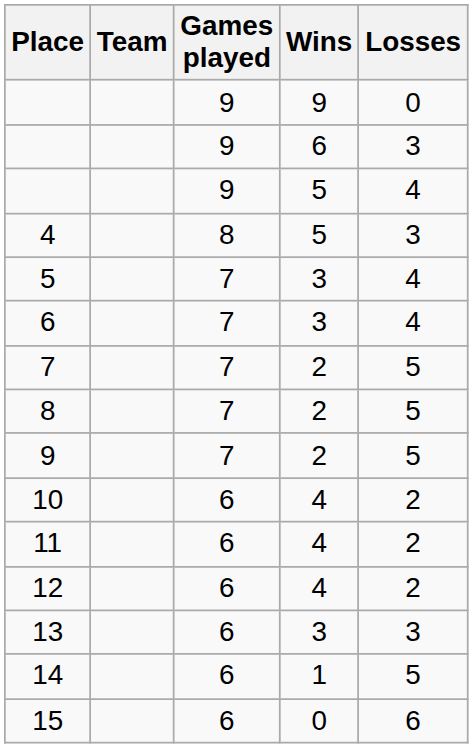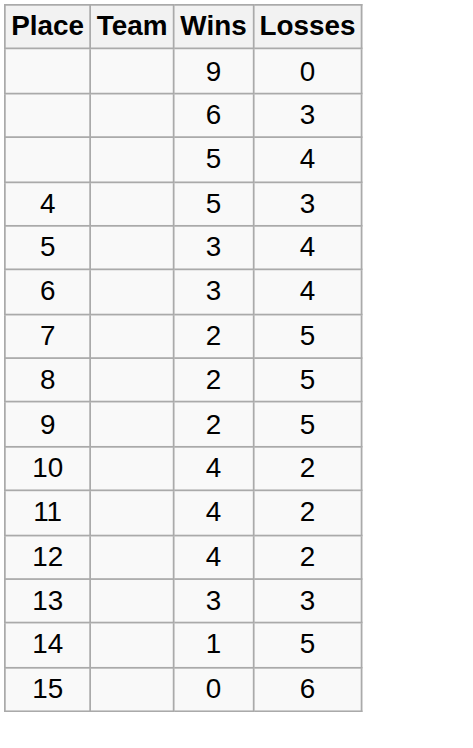- column: (227, 42)
